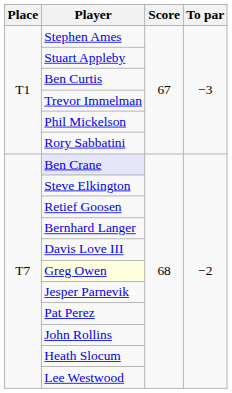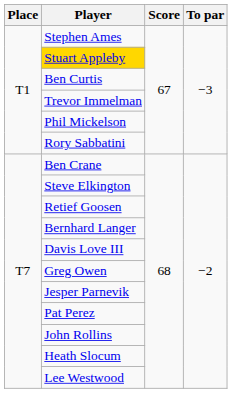(85, 57) no background -> (85, 57) gold background
(73, 164) lavender background -> (73, 164) no background
(75, 270) lightyellow background -> (75, 270) no background
